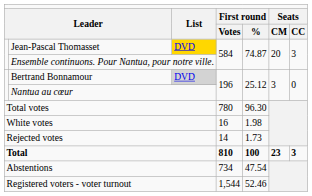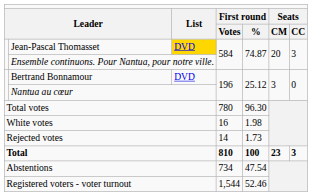(185, 77) lightgrey background -> (185, 77) no background
